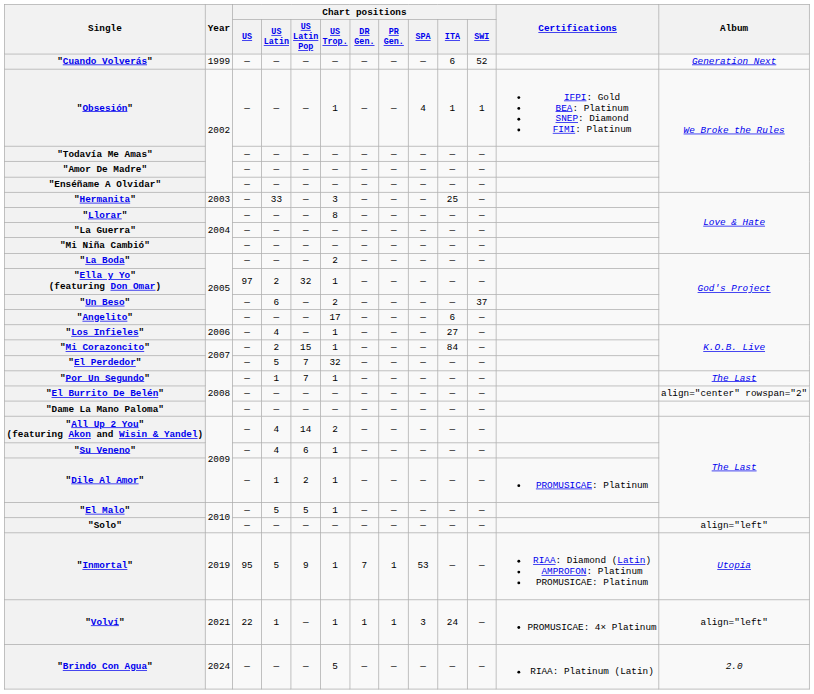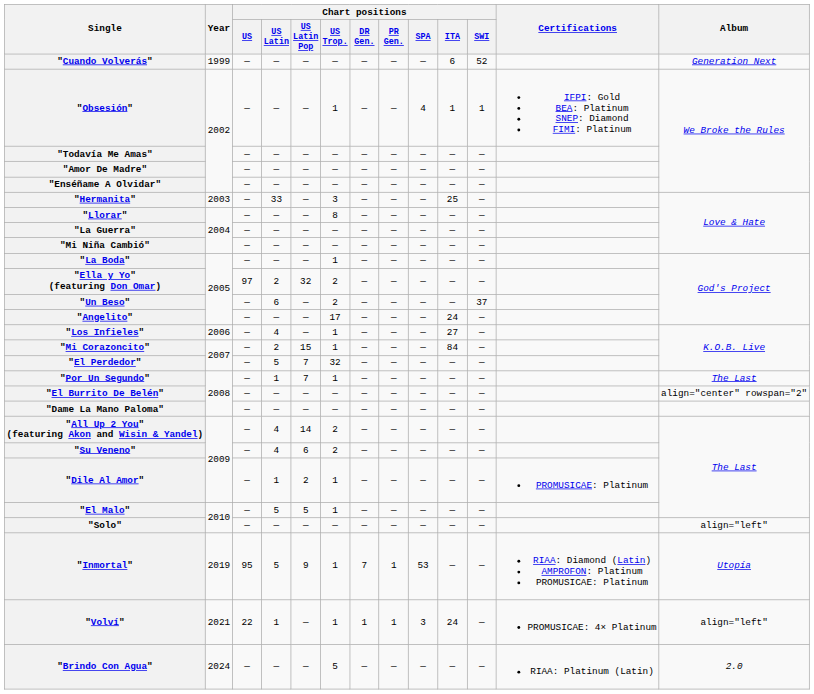(335, 261) 2 -> (335, 261) 1
(335, 281) 1 -> (335, 281) 2
(452, 317) 6 -> (452, 317) 24
(335, 450) 1 -> (335, 450) 2
